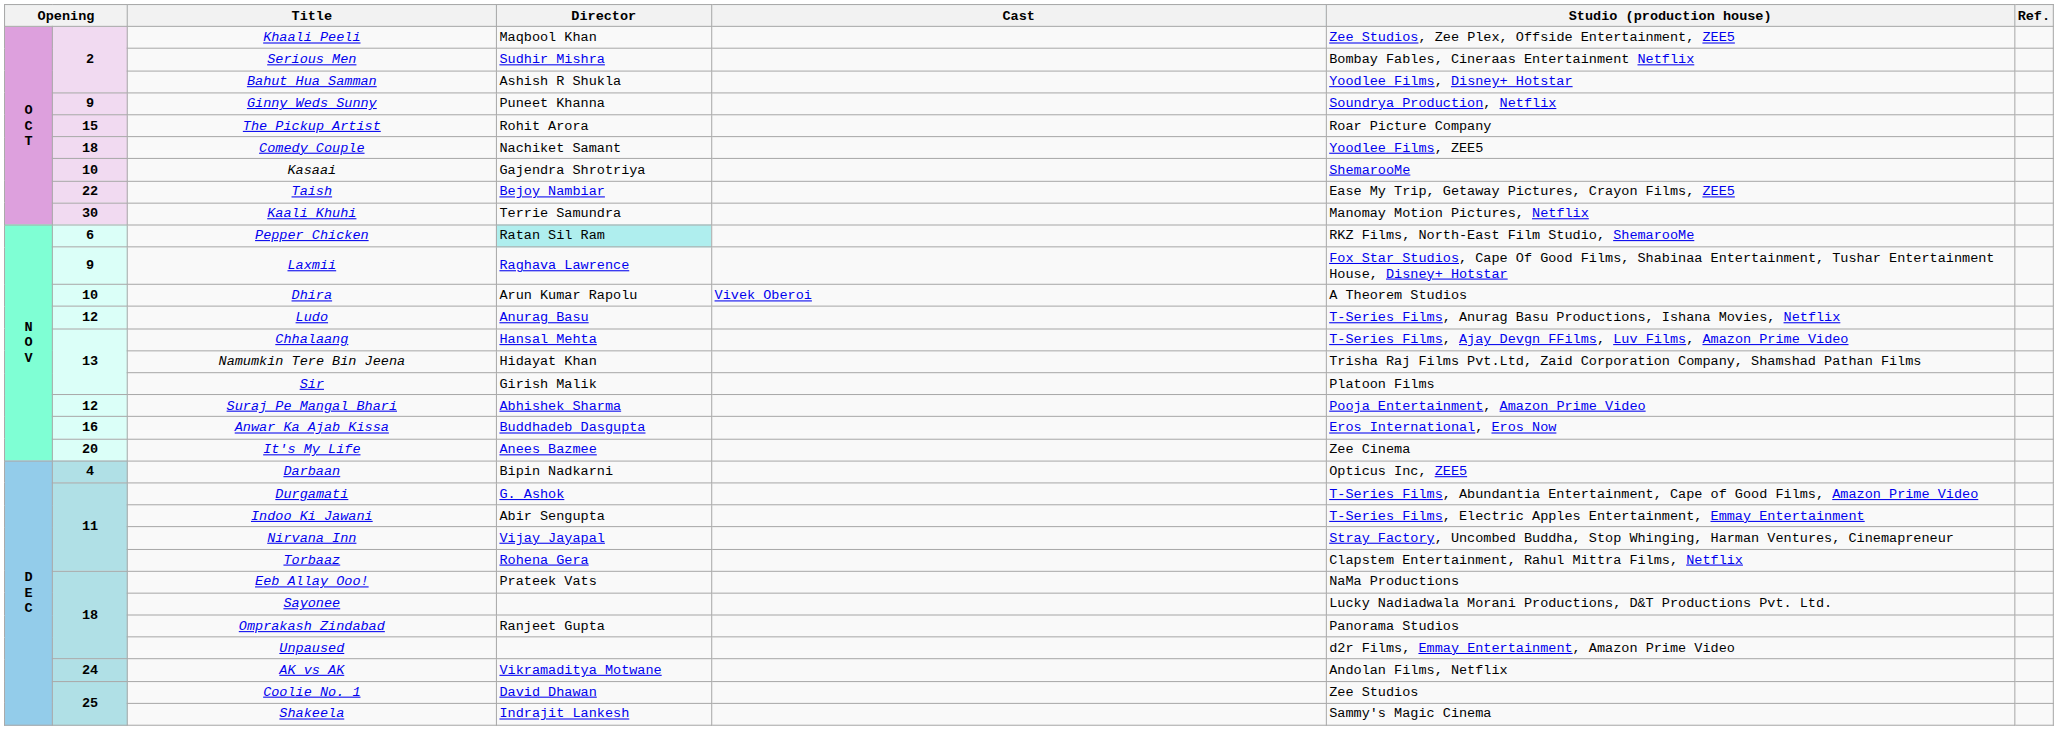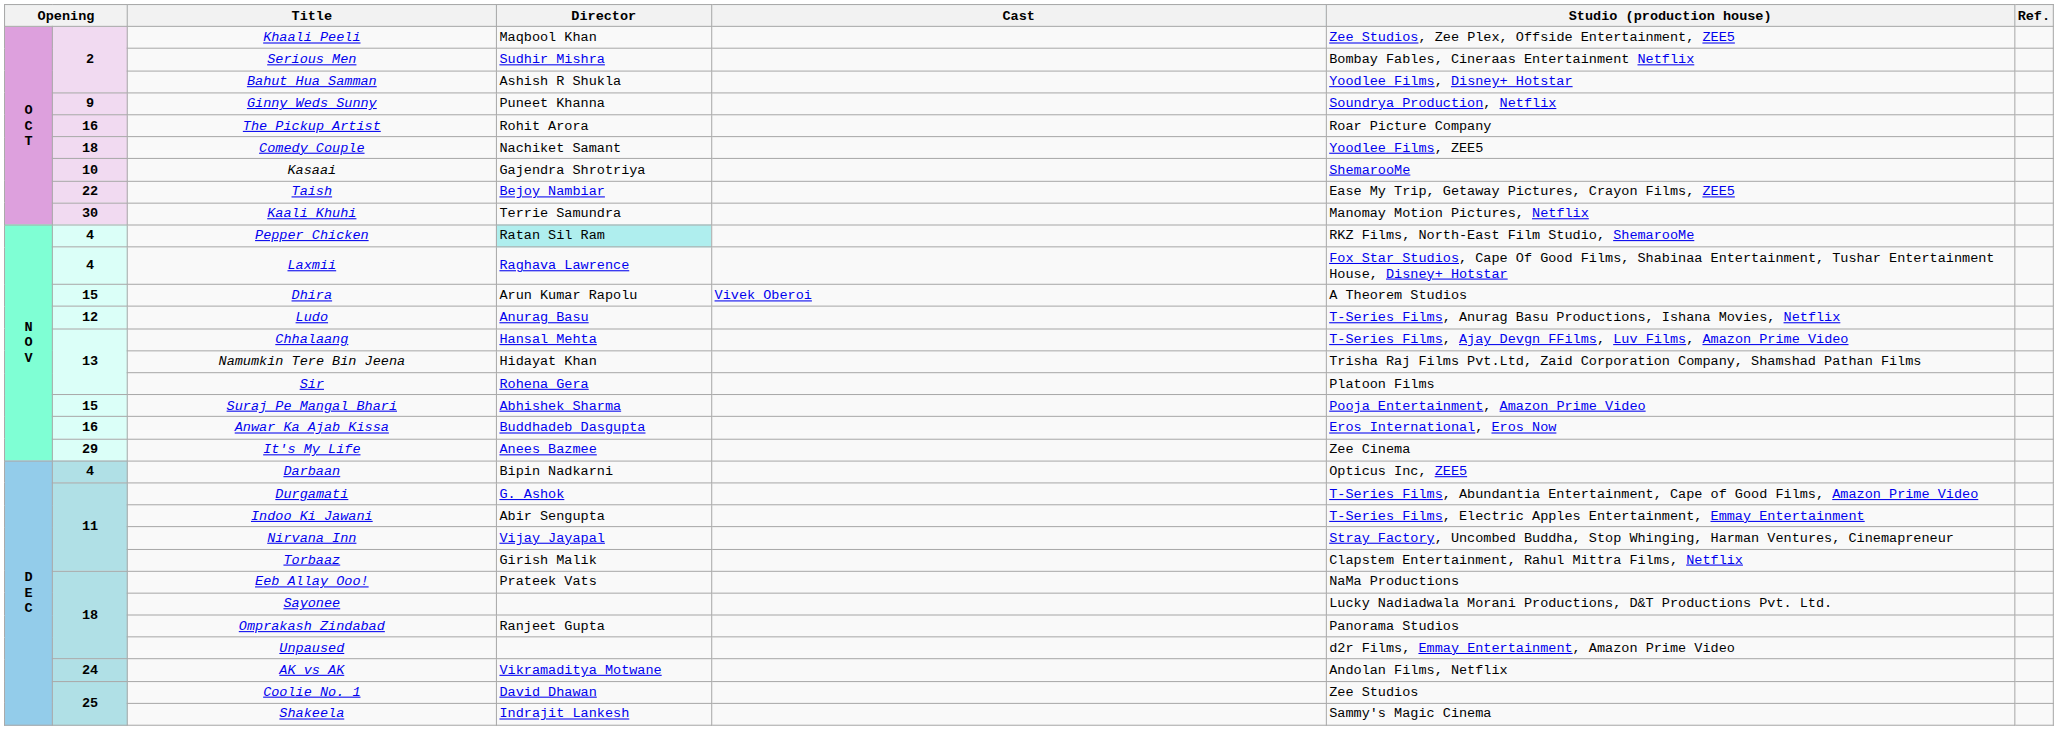(90, 126) 15 -> (90, 126) 16
(90, 236) 6 -> (90, 236) 4
(90, 266) 9 -> (90, 266) 4
(90, 296) 10 -> (90, 296) 15
(548, 384) Girish Malik -> (544, 384) Rohena Gera
(90, 406) 12 -> (90, 406) 15
(90, 450) 20 -> (90, 450) 29
(544, 560) Rohena Gera -> (548, 560) Girish Malik
